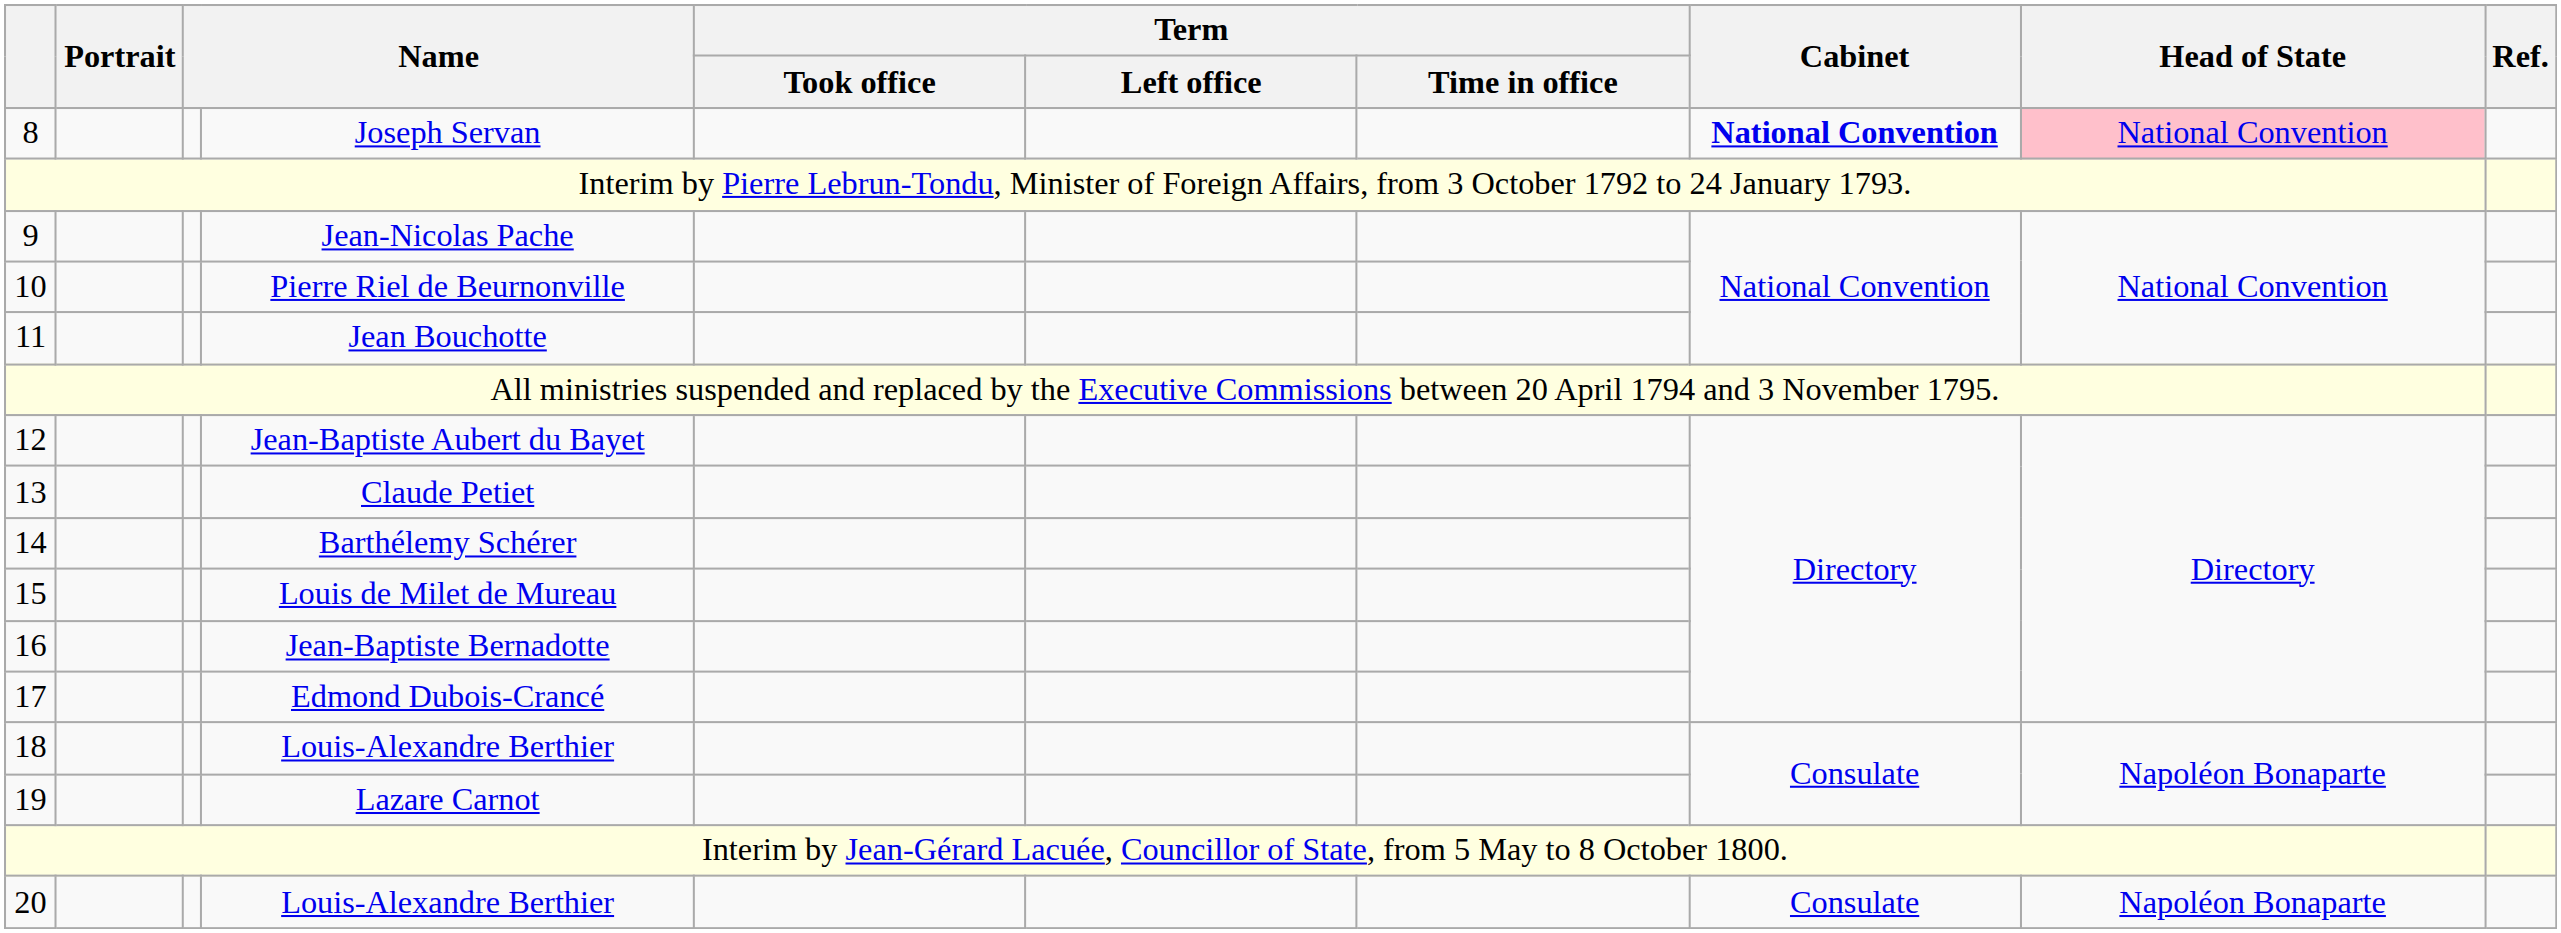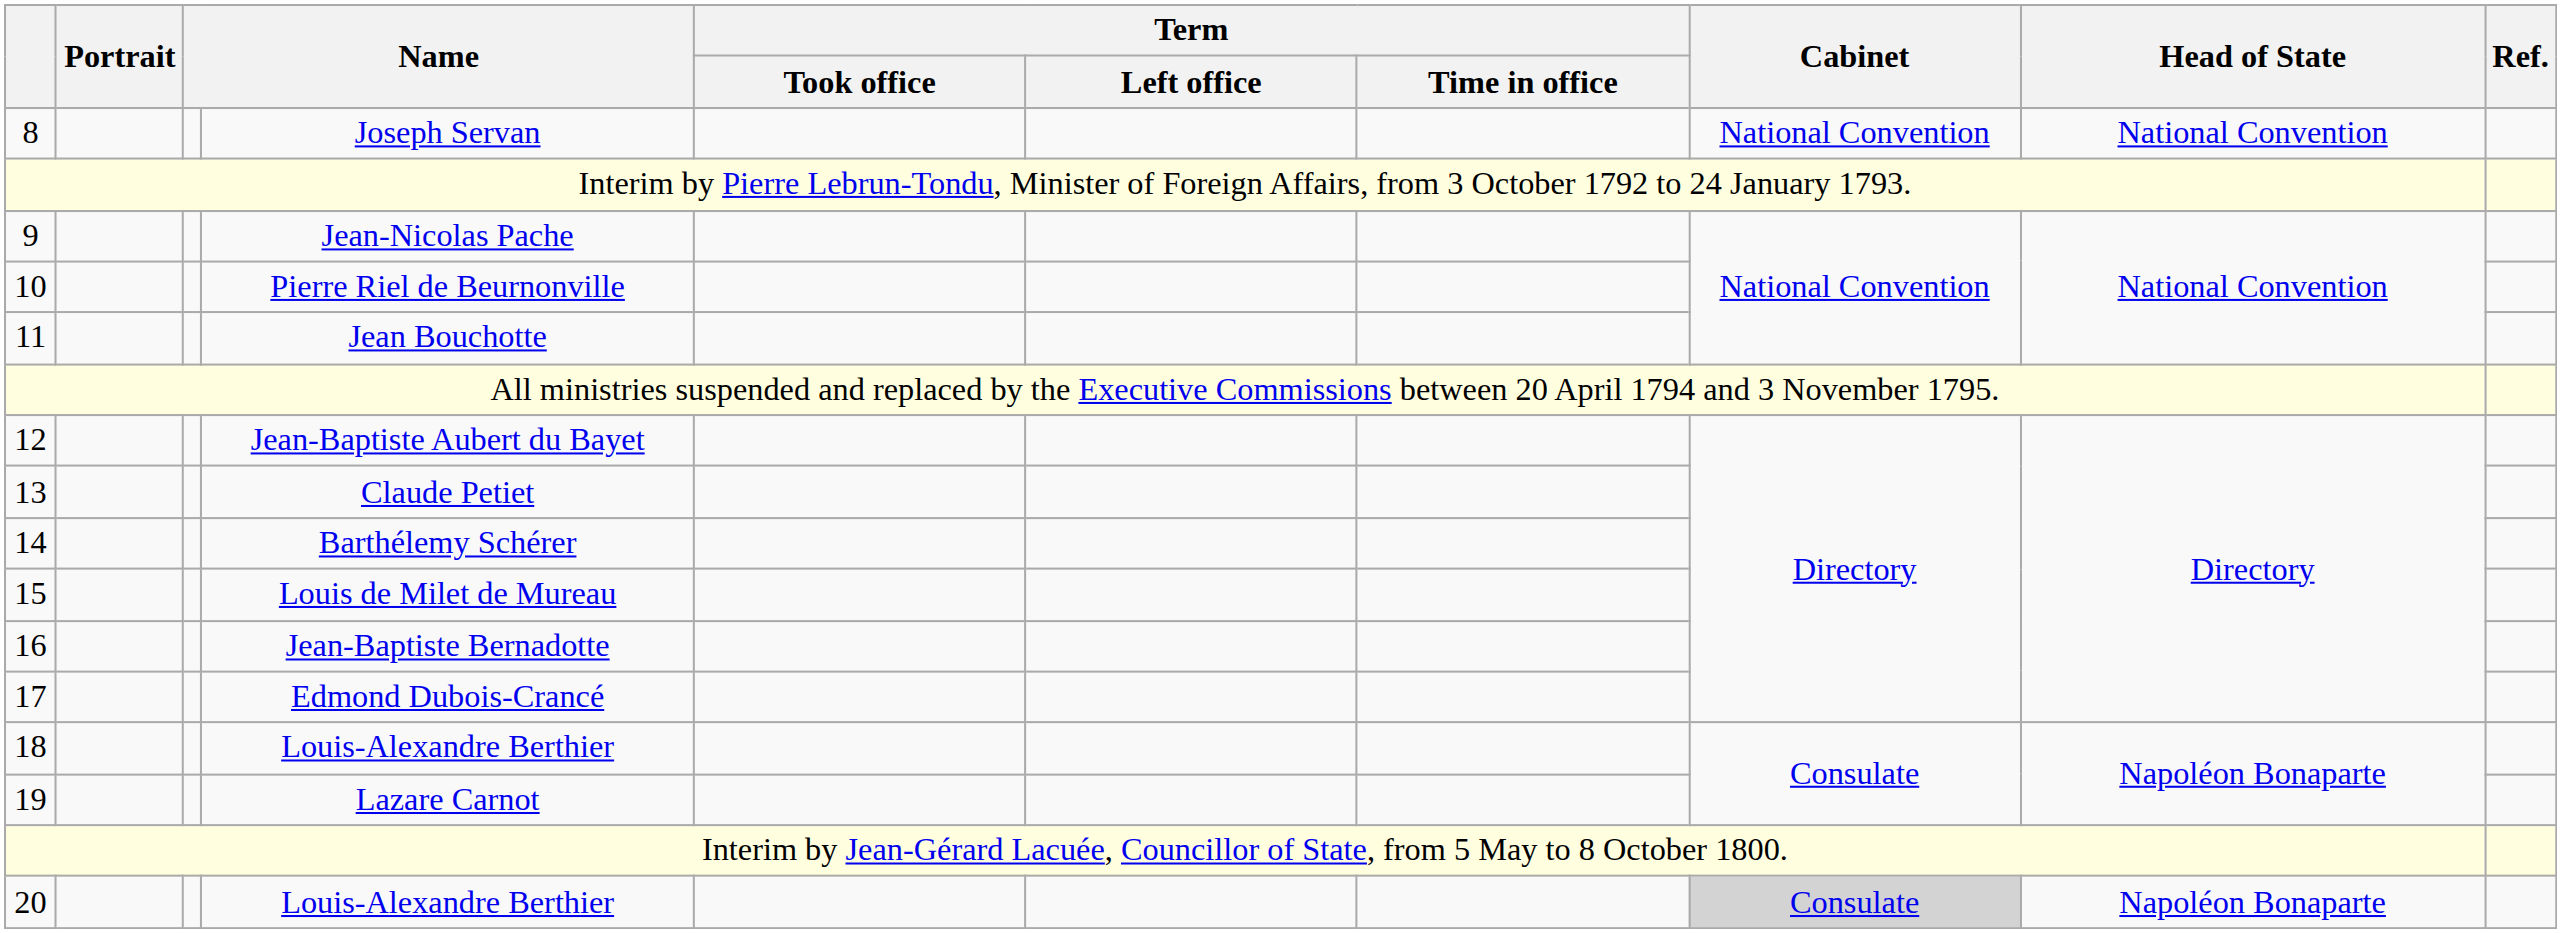(1855, 132) bold -> (1855, 132) normal
(2253, 132) pink background -> (2253, 132) no background
(1855, 901) no background -> (1855, 901) lightgrey background
